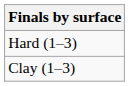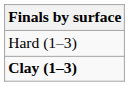(42, 69) normal -> (43, 69) bold
